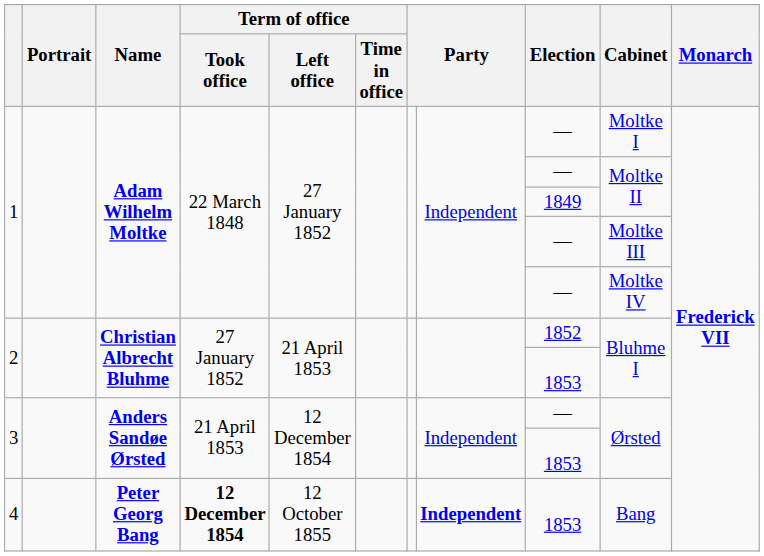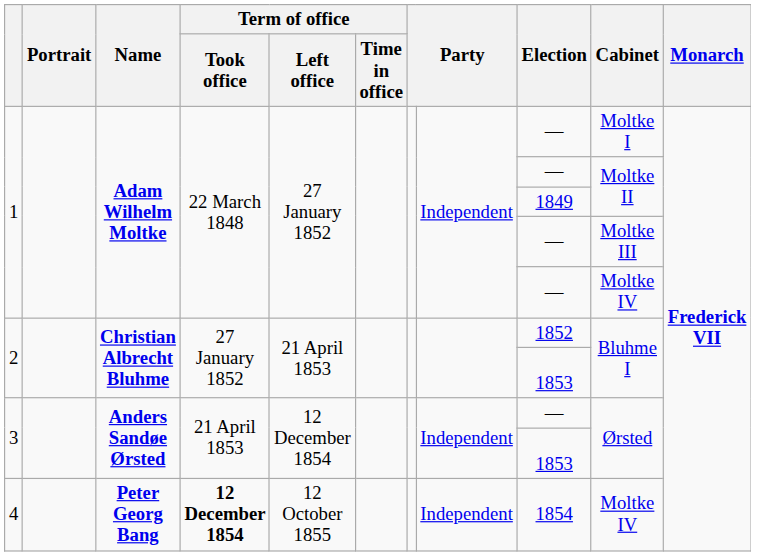(471, 514) bold -> (467, 514) normal
(563, 524) 1853 -> (554, 514) 1854
(636, 514) Bang -> (627, 514) Moltke IV
